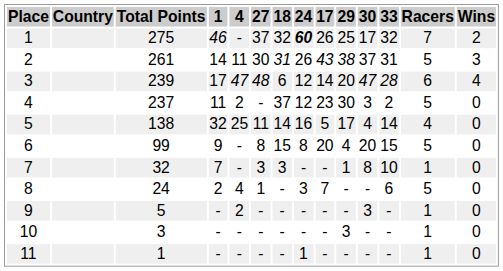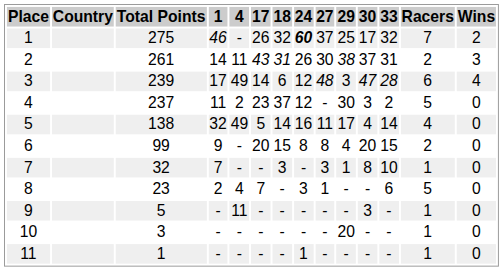columns swapped: (325, 16) <-> (261, 16)
(428, 59) 5 -> (428, 59) 2
(239, 81) 47 -> (239, 81) 49
(346, 81) 20 -> (346, 81) 3
(239, 124) 25 -> (239, 124) 49
(428, 146) 5 -> (428, 146) 2
(161, 189) 24 -> (161, 189) 23
(239, 210) 2 -> (239, 210) 11
(346, 232) 3 -> (346, 232) 20
